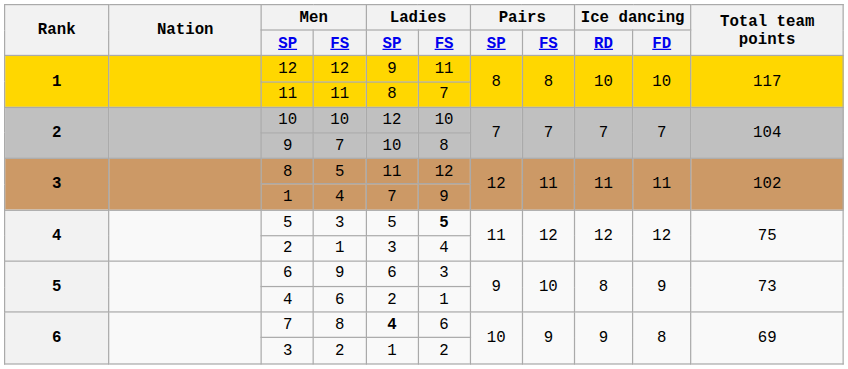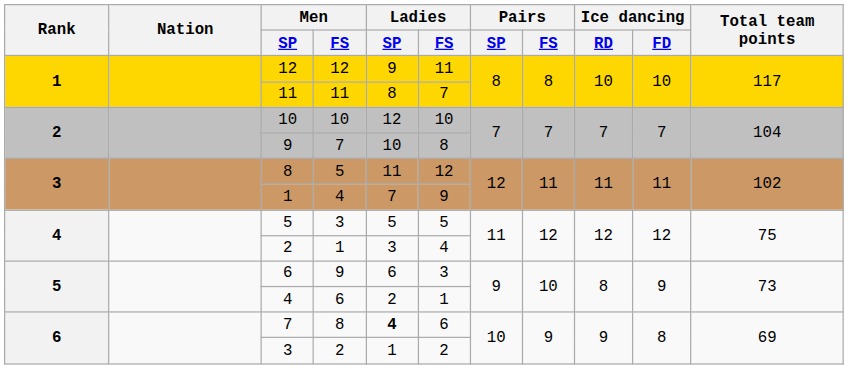(444, 223) bold -> (444, 223) normal
